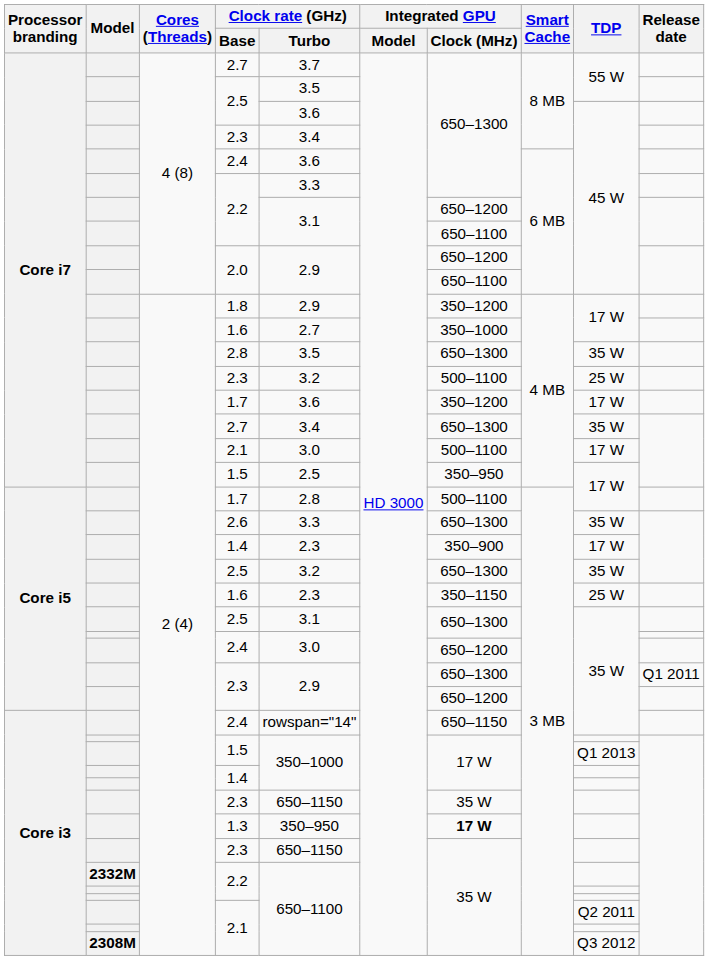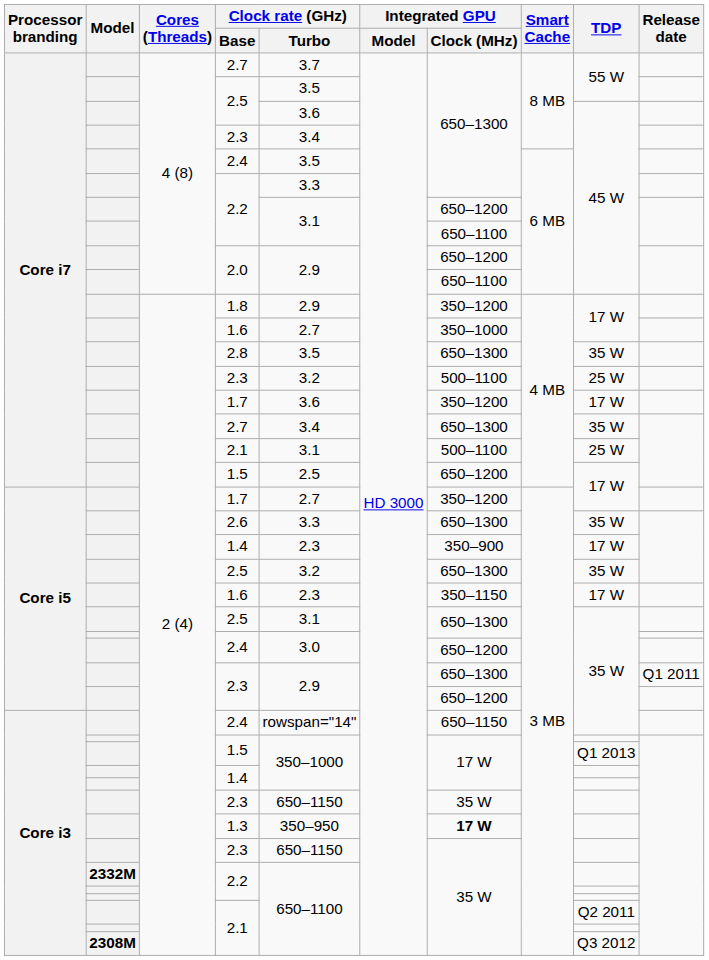(309, 161) 3.6 -> (309, 161) 3.5
(309, 450) 3.0 -> (309, 450) 3.1
(606, 450) 17 W -> (606, 450) 25 W
(474, 474) 350–950 -> (474, 474) 650–1200
(309, 498) 2.8 -> (309, 498) 2.7
(474, 498) 500–1100 -> (474, 498) 350–1200
(606, 595) 25 W -> (606, 595) 17 W
